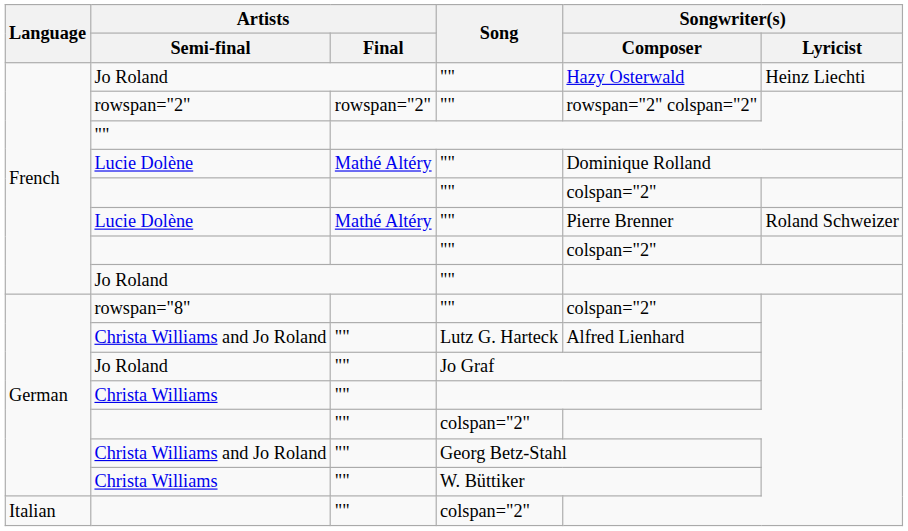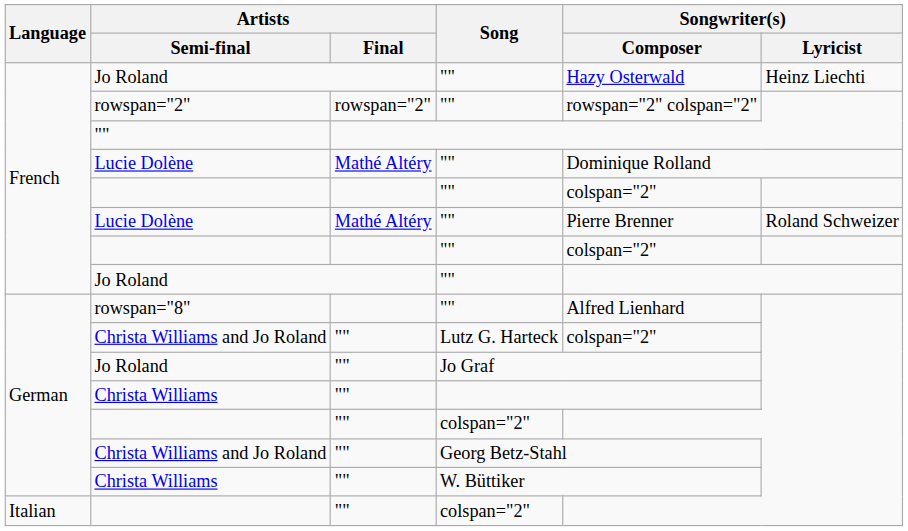(611, 308) colspan="2" -> (625, 308) Alfred Lienhard
(625, 337) Alfred Lienhard -> (611, 337) colspan="2"
